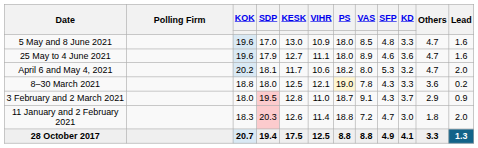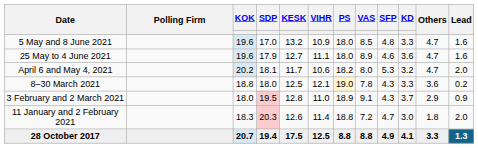(294, 42) 13.0 -> (294, 42) 13.2
(345, 98) 18.7 -> (345, 98) 18.9
